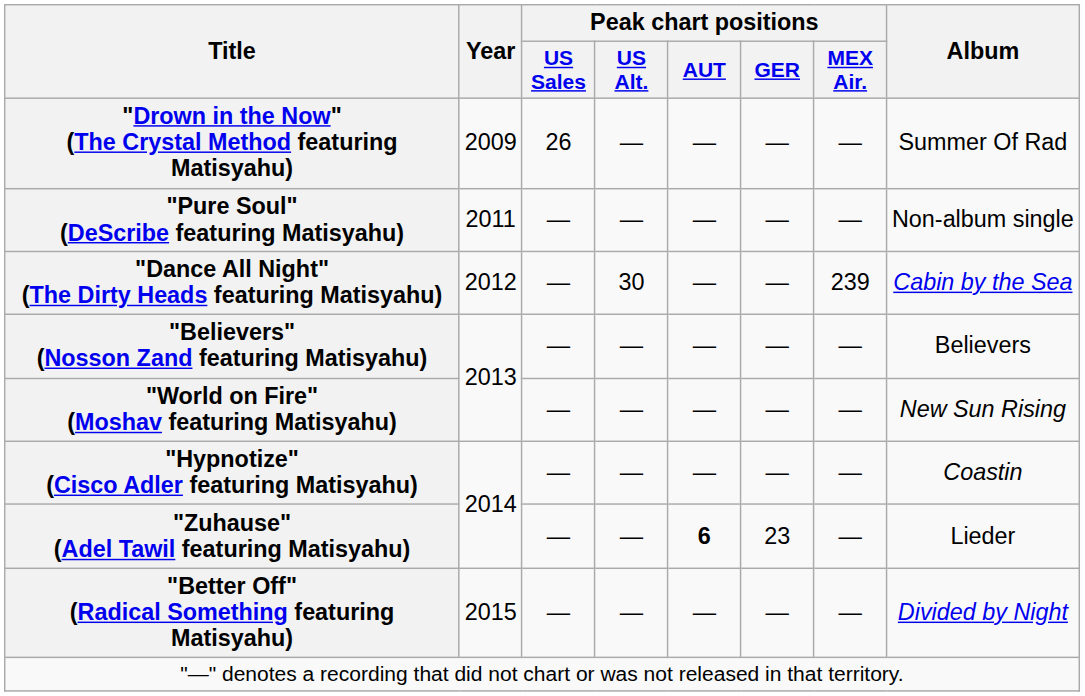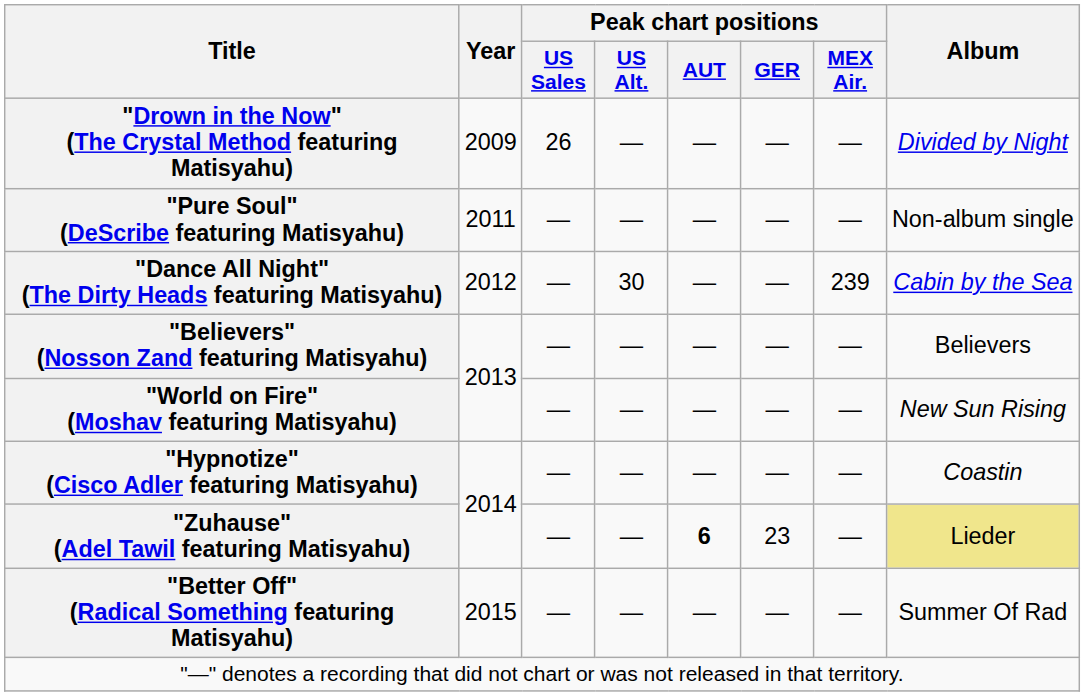(983, 142) Summer Of Rad -> (983, 142) Divided by Night
(983, 536) no background -> (983, 536) khaki background
(983, 612) Divided by Night -> (983, 612) Summer Of Rad
